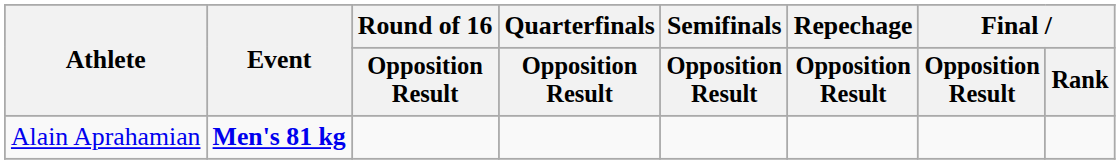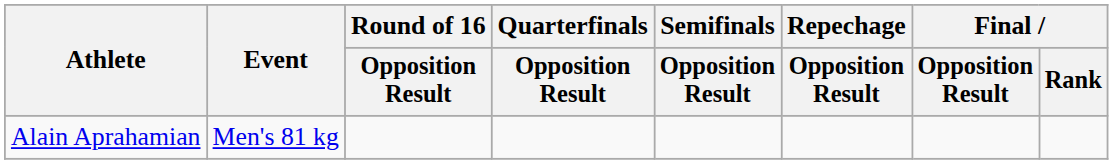(279, 137) bold -> (276, 137) normal
